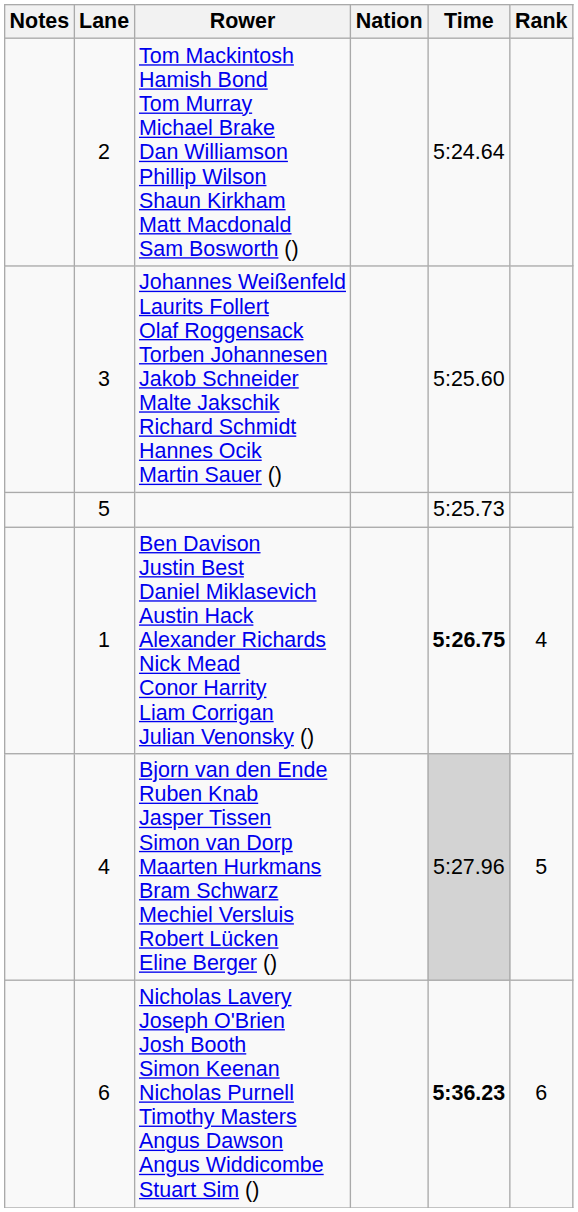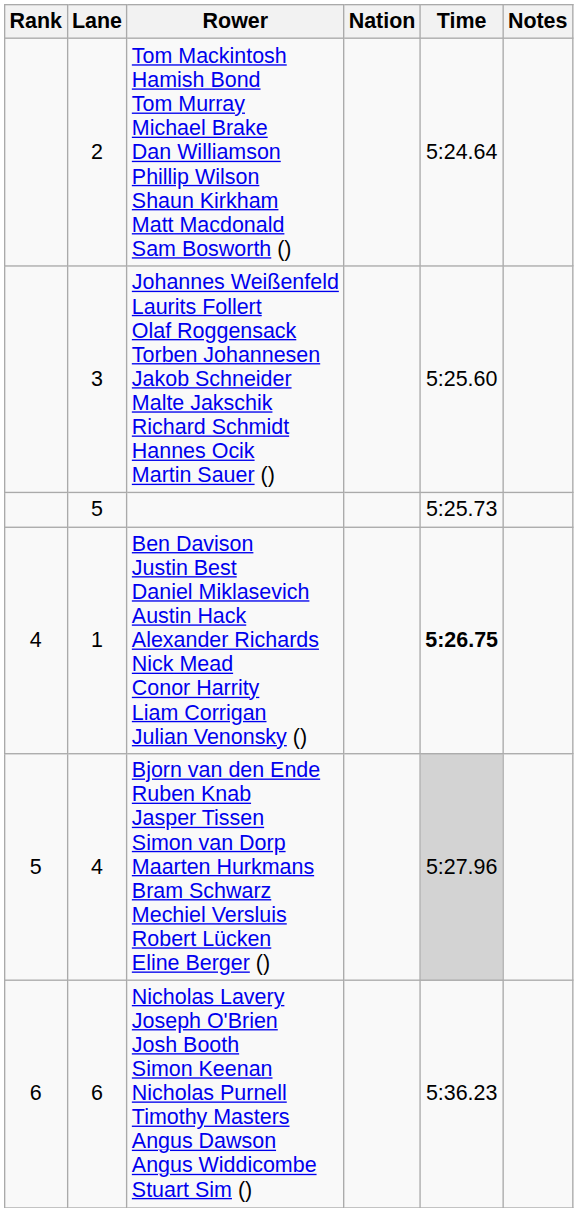columns swapped: (541, 21) <-> (39, 21)
(469, 1093) bold -> (462, 1093) normal
